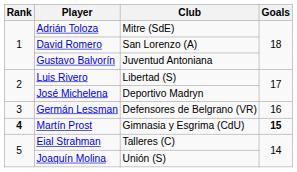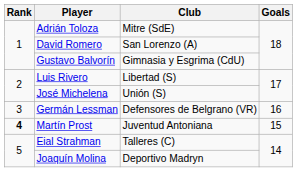(168, 61) Juventud Antoniana -> (183, 61) Gimnasia y Esgrima (CdU)
(163, 93) Deportivo Madryn -> (144, 93) Unión (S)
(183, 126) Gimnasia y Esgrima (CdU) -> (168, 126) Juventud Antoniana
(276, 126) bold -> (276, 126) normal
(144, 158) Unión (S) -> (163, 158) Deportivo Madryn
